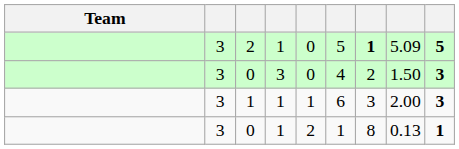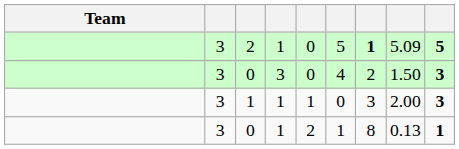(341, 102) 6 -> (341, 102) 0
